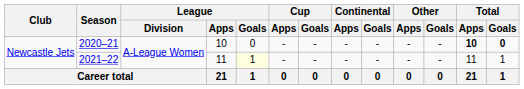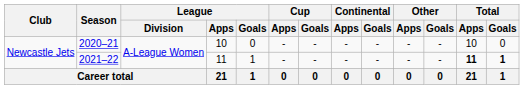(471, 44) bold -> (471, 44) normal
(503, 44) bold -> (503, 44) normal
(253, 60) lightyellow background -> (253, 60) no background
(471, 60) normal -> (471, 60) bold
(503, 60) normal -> (503, 60) bold
